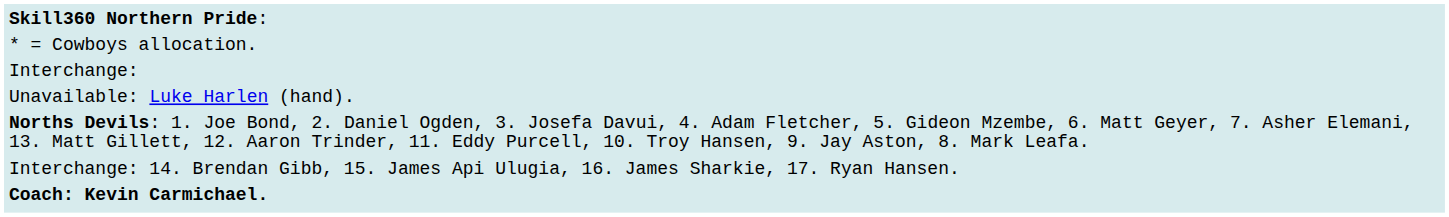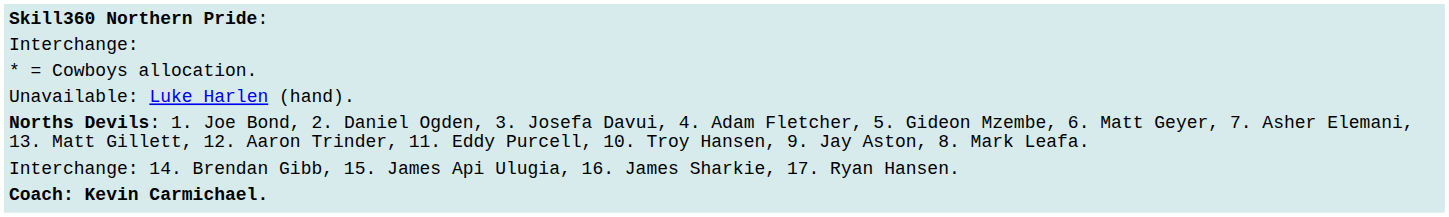(133, 45) * = Cowboys allocation. -> (74, 45) Interchange:
(74, 71) Interchange: -> (133, 71) * = Cowboys allocation.
